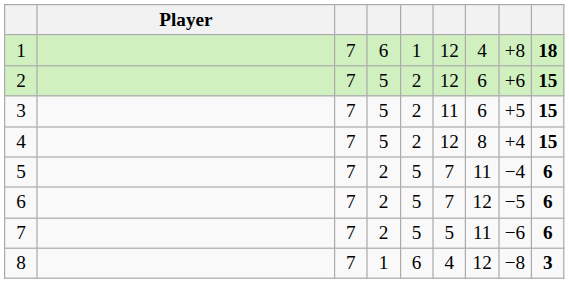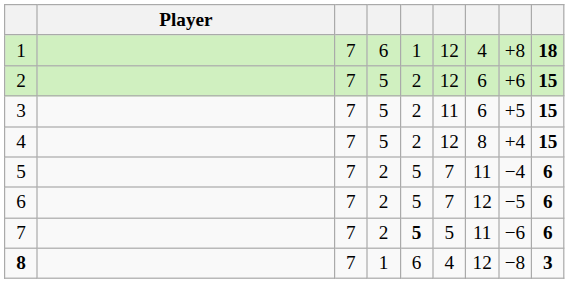(416, 232) normal -> (416, 232) bold
(21, 263) normal -> (21, 263) bold
